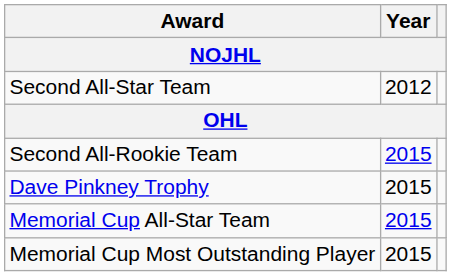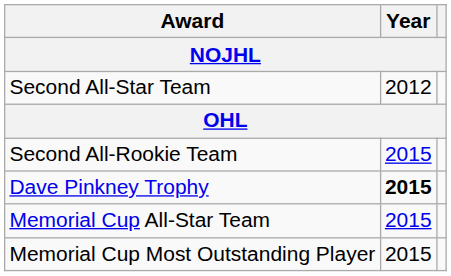(408, 187) normal -> (408, 187) bold
